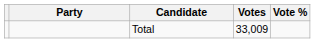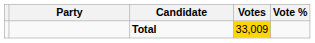(143, 29) normal -> (144, 29) bold
(252, 29) no background -> (252, 29) gold background
